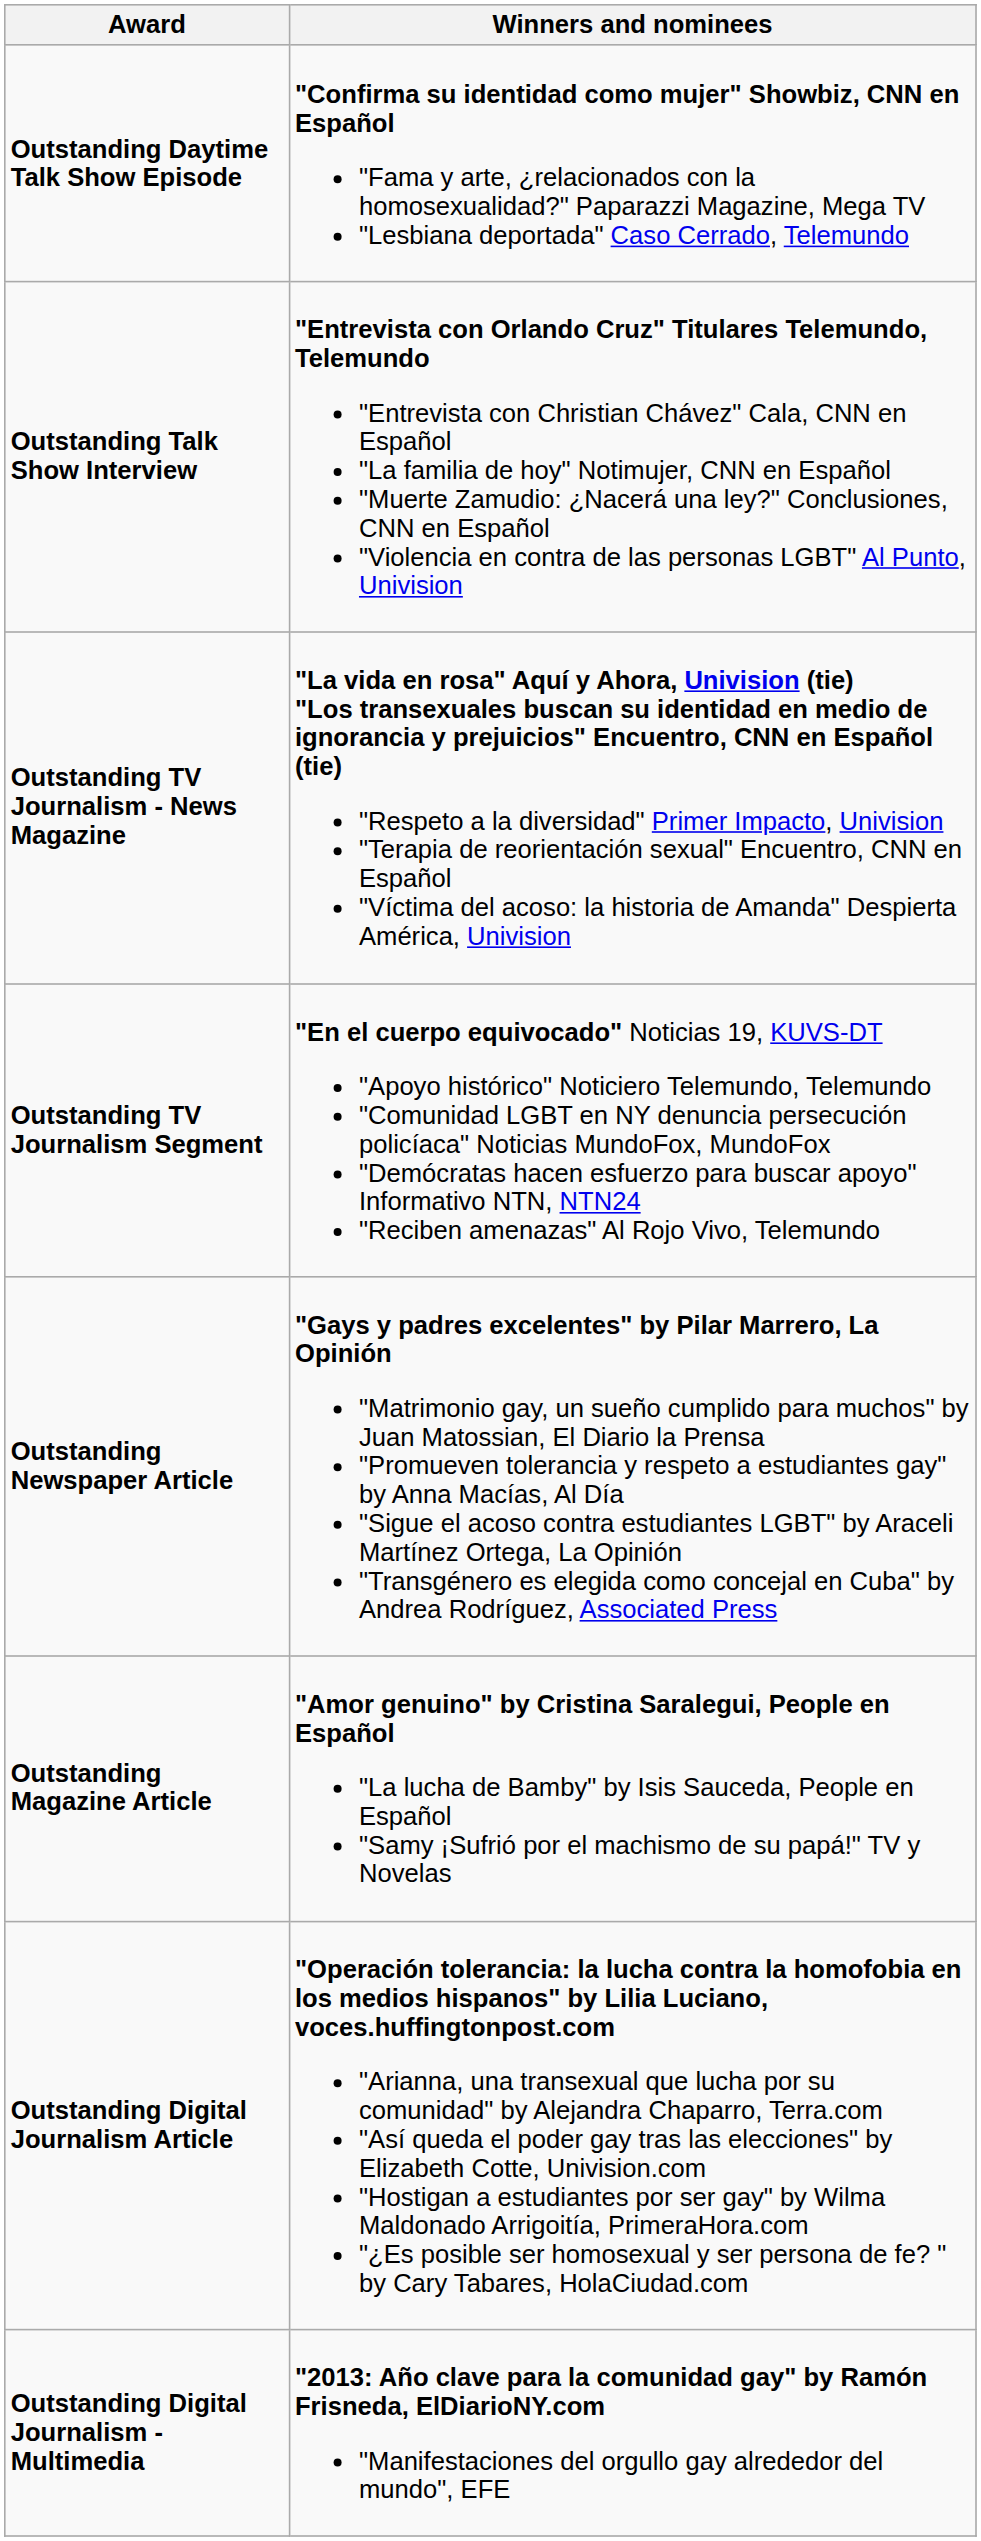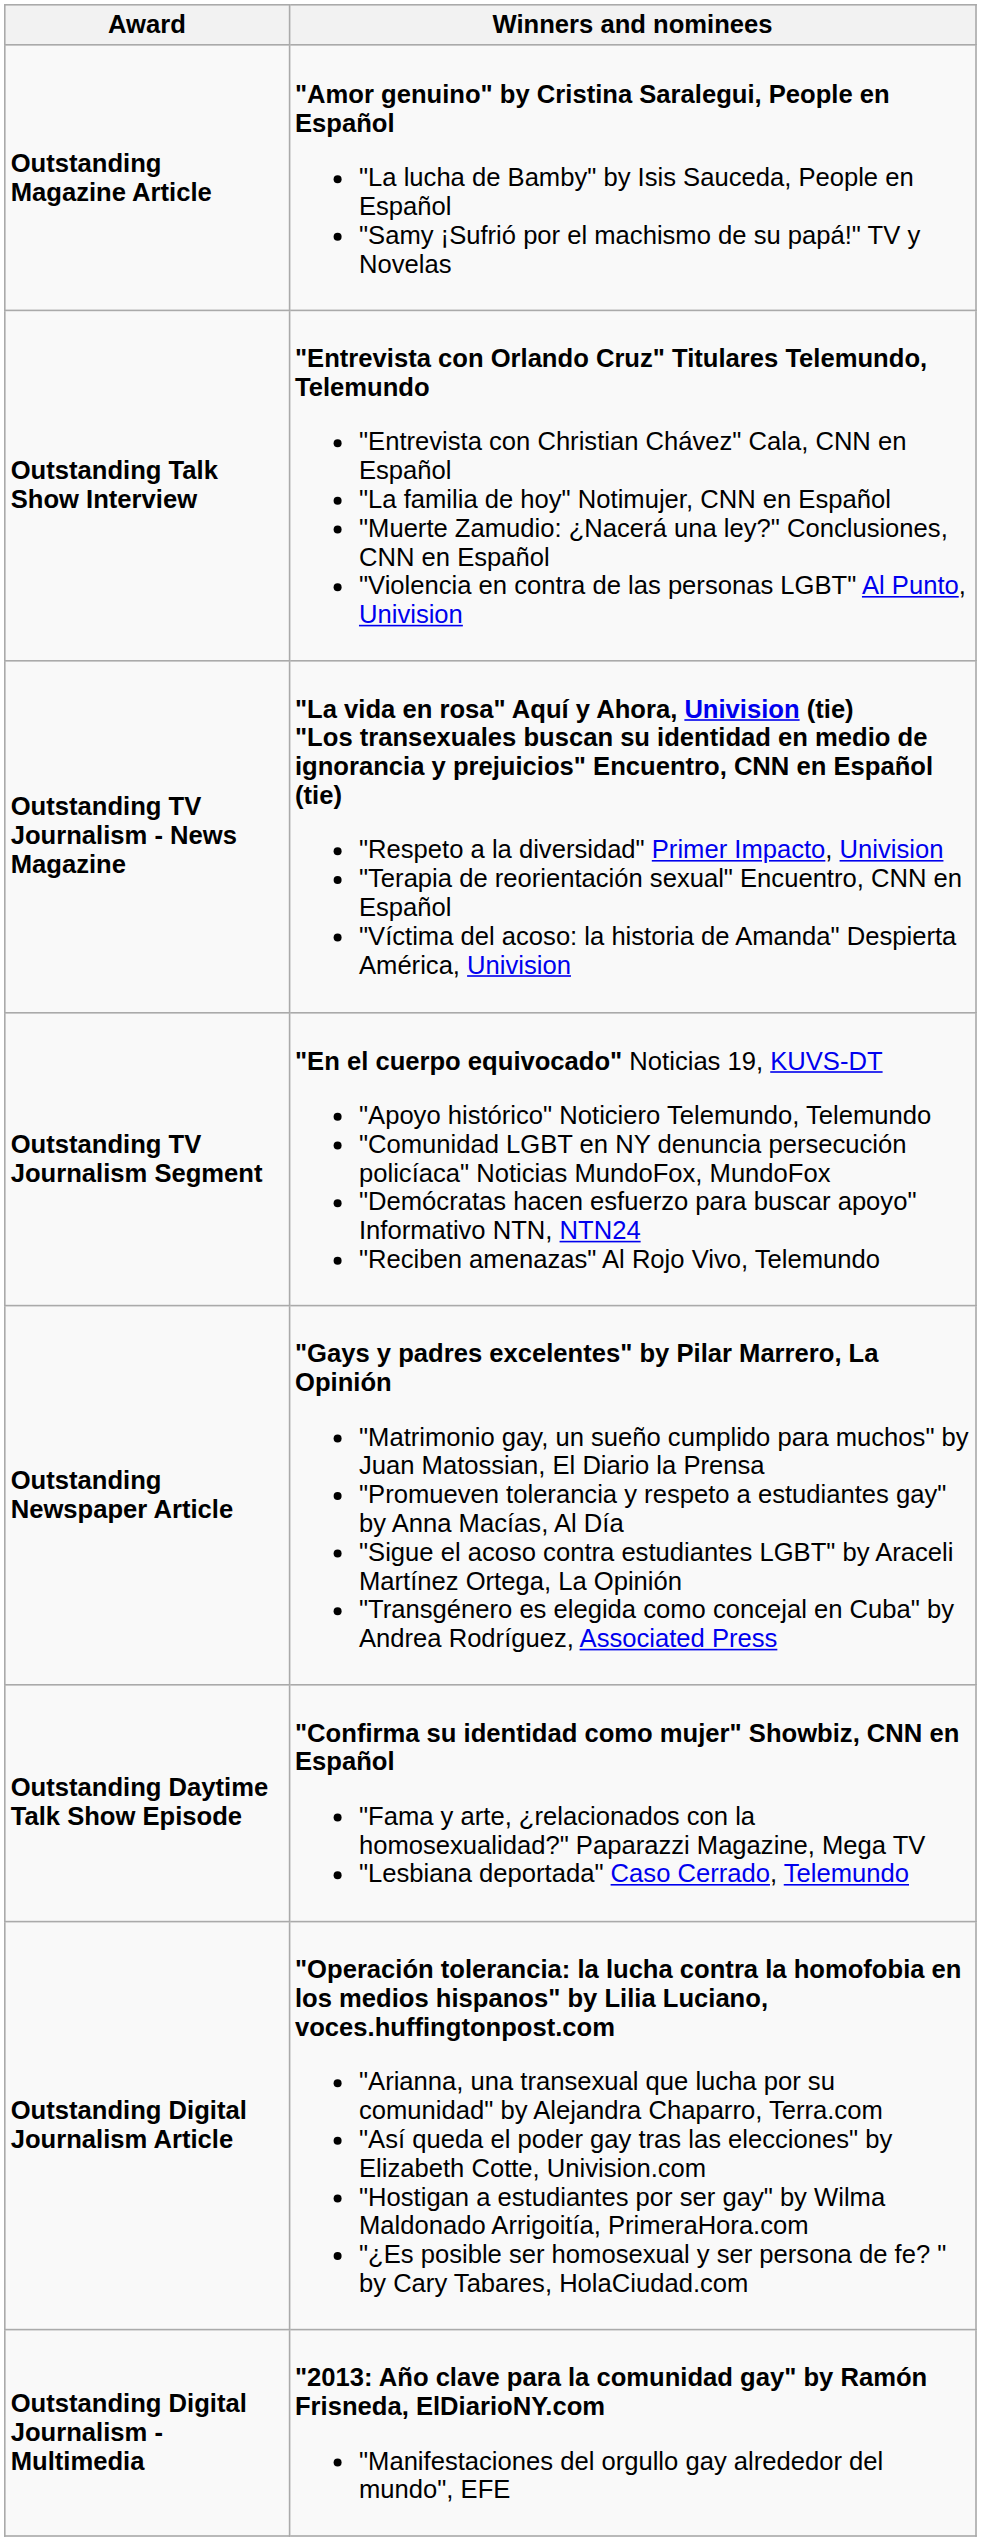rows swapped: (139, 162) <-> (111, 1788)
